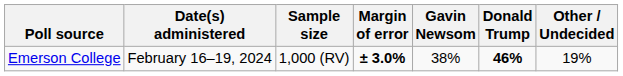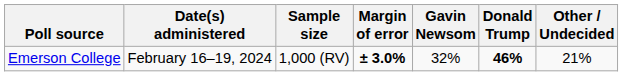(446, 58) 38% -> (446, 58) 32%
(577, 58) 19% -> (577, 58) 21%
